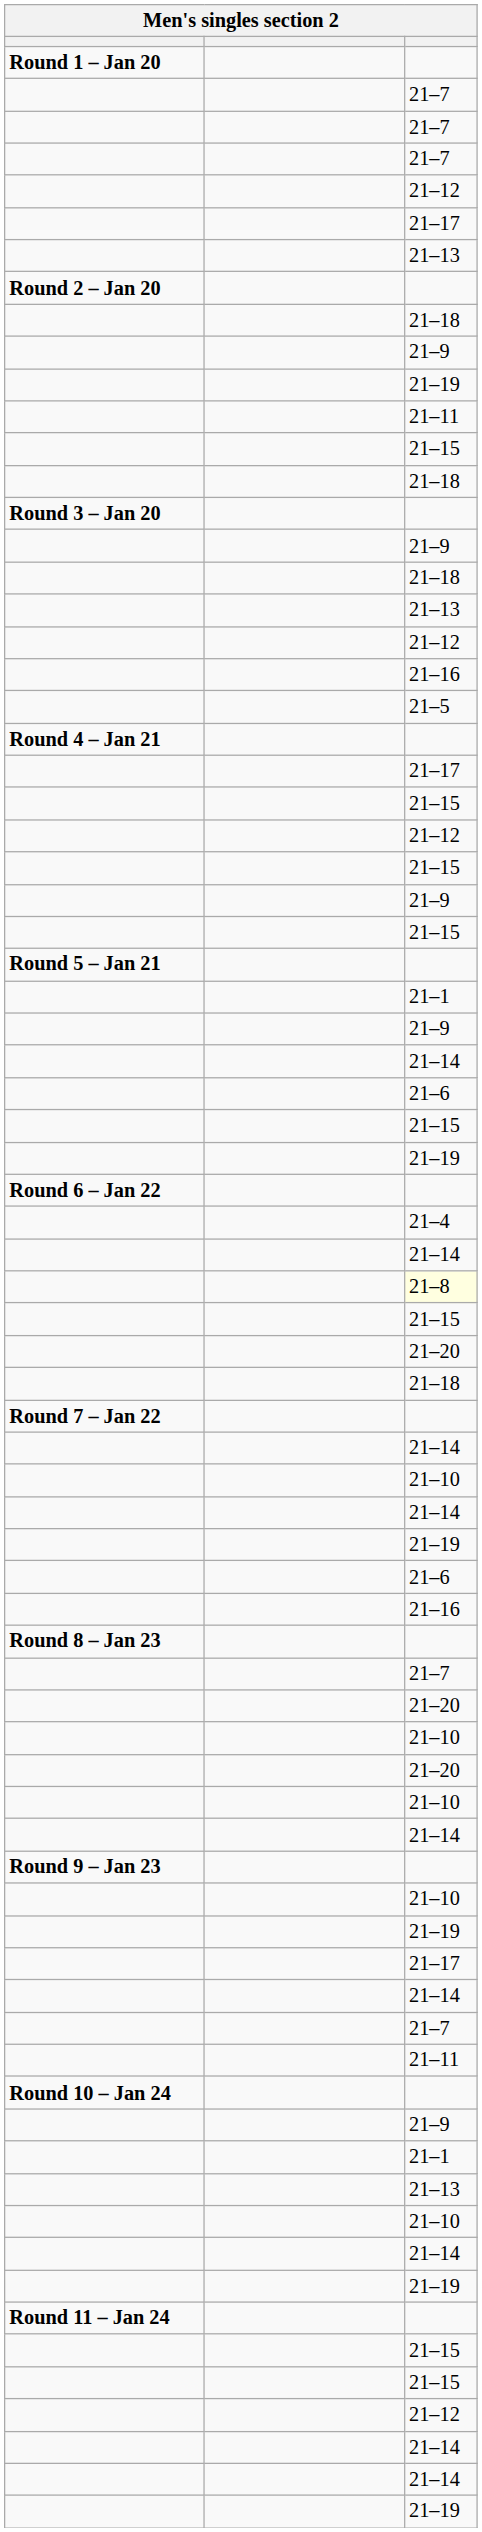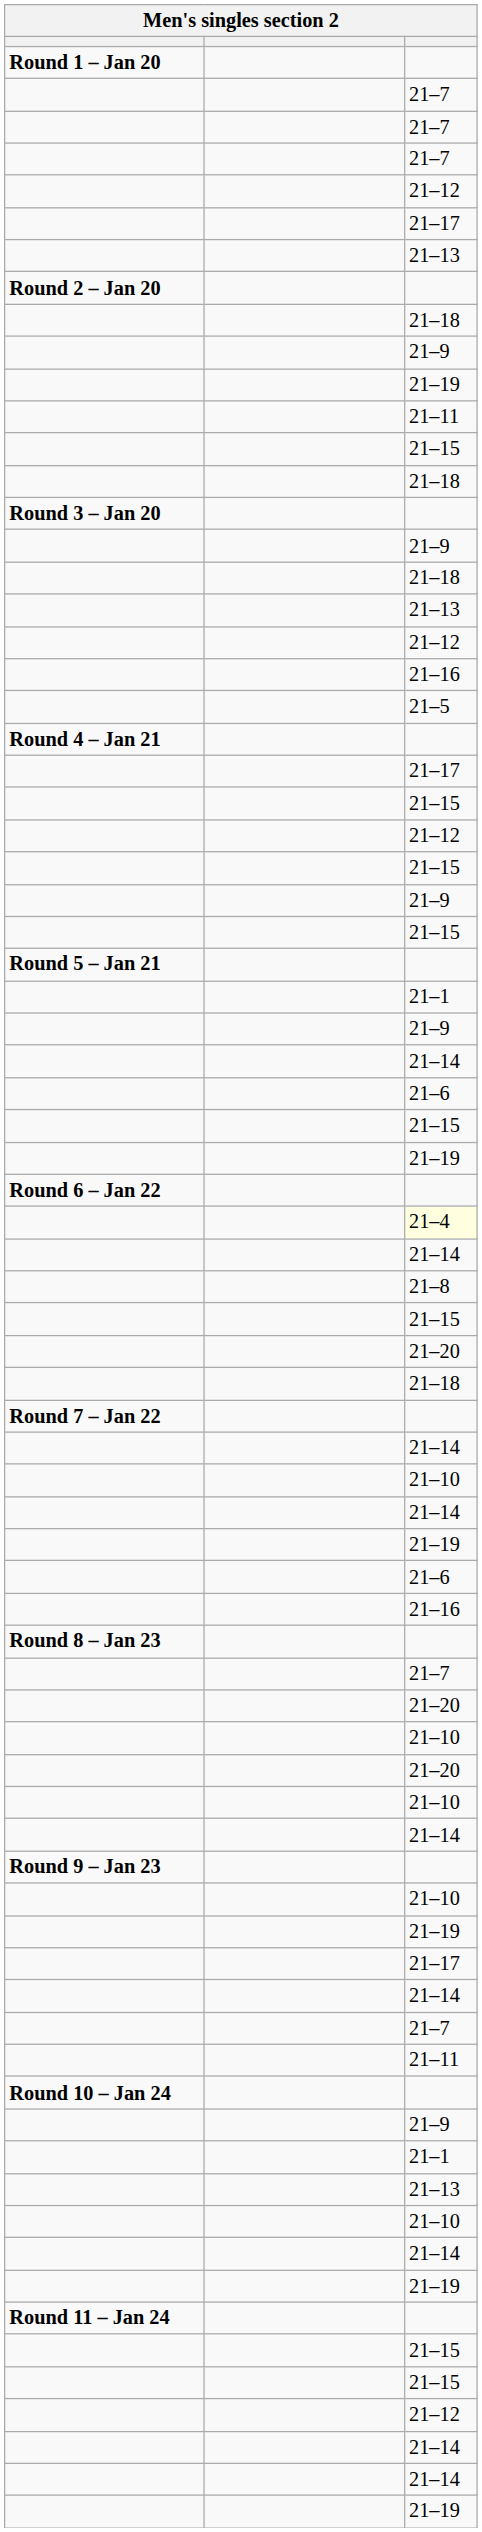(429, 1222) no background -> (429, 1222) lightyellow background
(429, 1286) lightyellow background -> (429, 1286) no background
